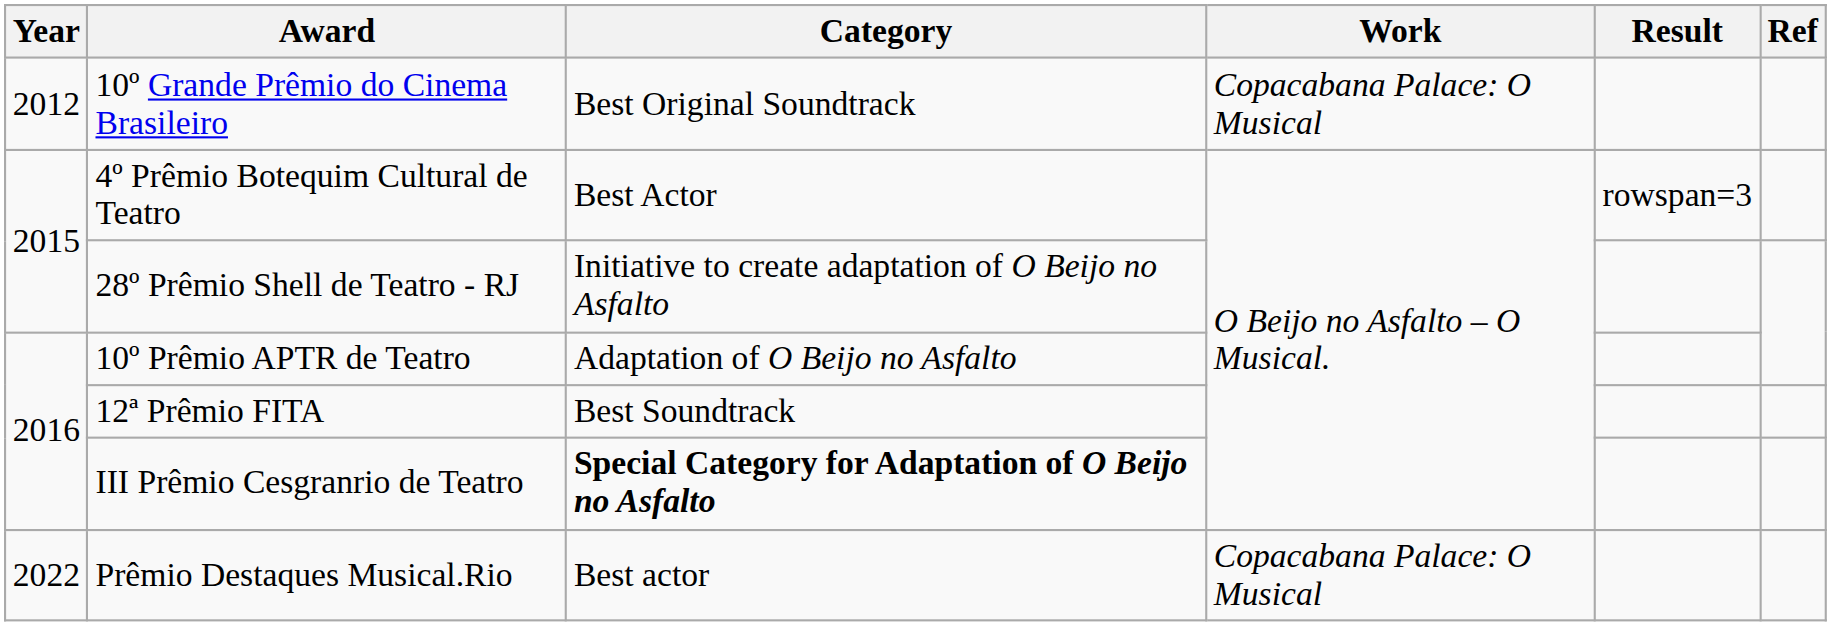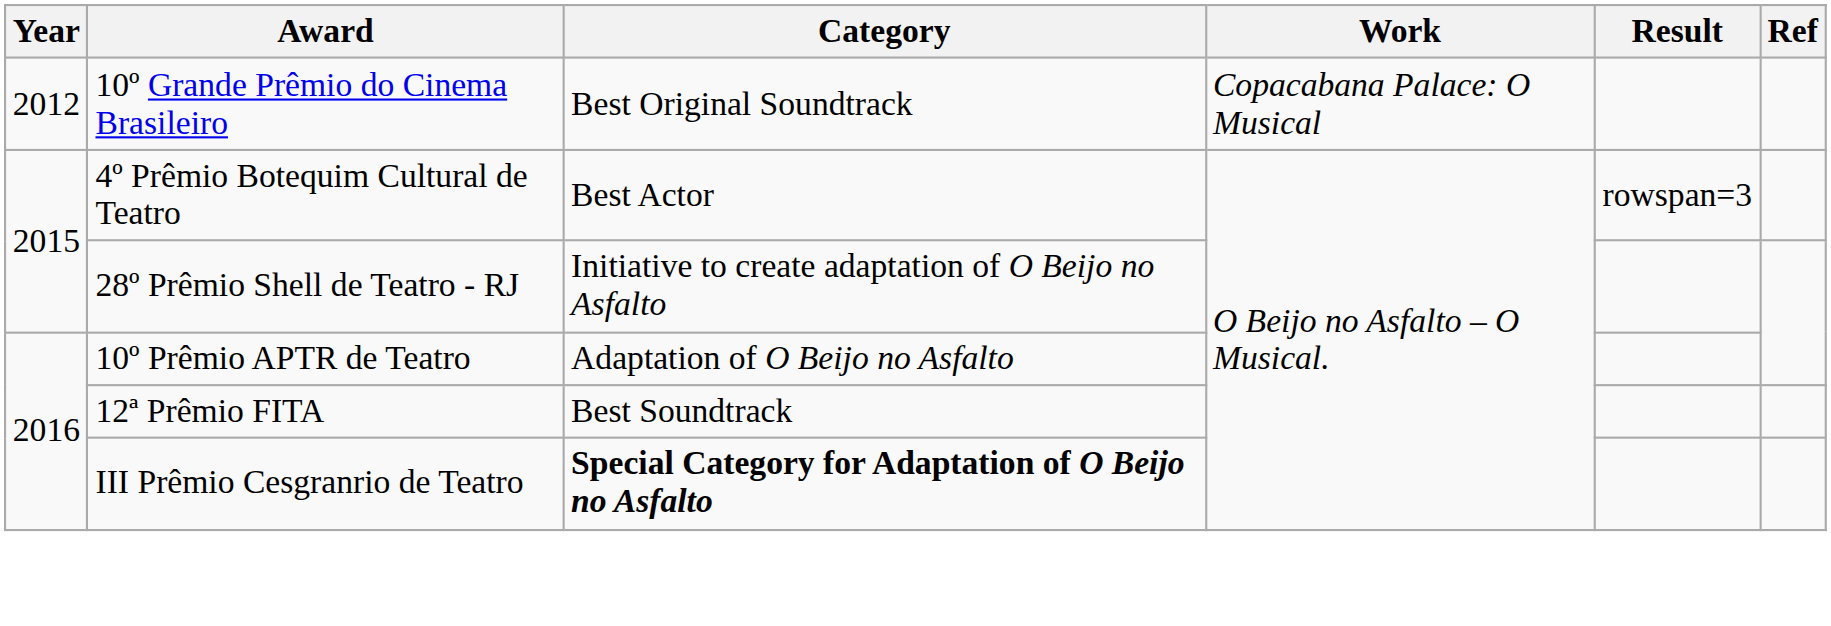- row: (304, 574)
